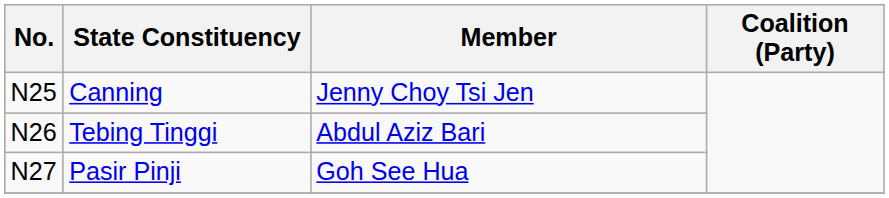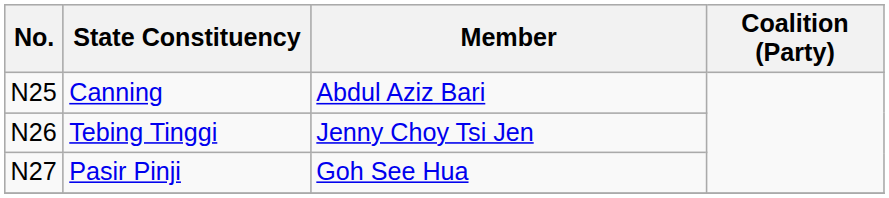(425, 92) Jenny Choy Tsi Jen -> (401, 92) Abdul Aziz Bari
(401, 132) Abdul Aziz Bari -> (425, 132) Jenny Choy Tsi Jen
